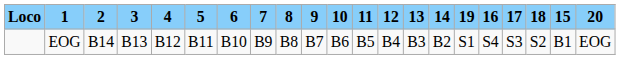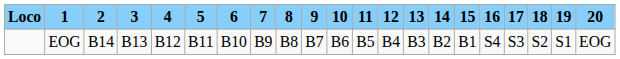columns swapped: (563, 16) <-> (467, 16)
